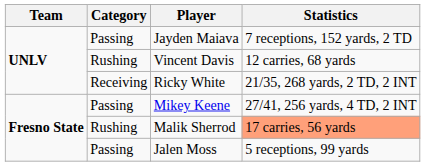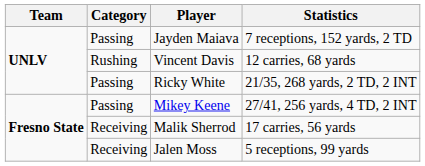(119, 82) Receiving -> (112, 82) Passing
(114, 127) Rushing -> (119, 127) Receiving
(300, 127) lightsalmon background -> (300, 127) no background
(112, 149) Passing -> (119, 149) Receiving
